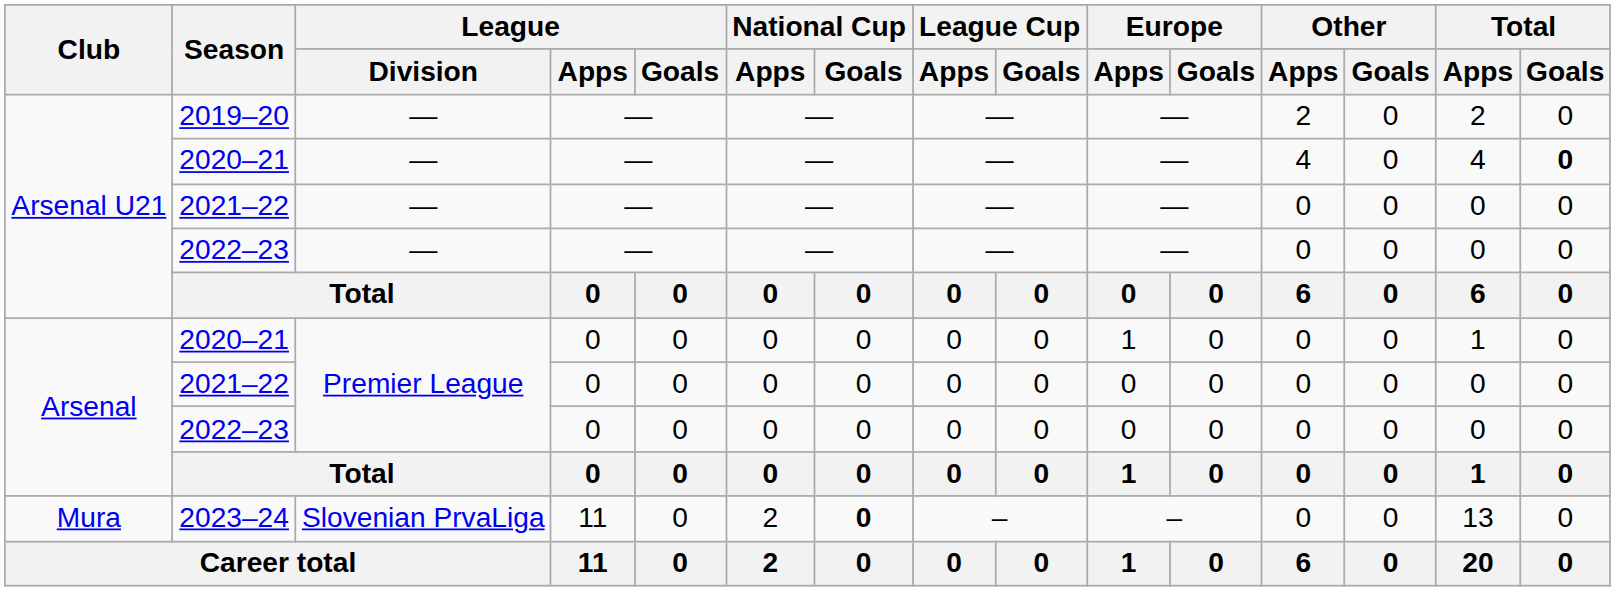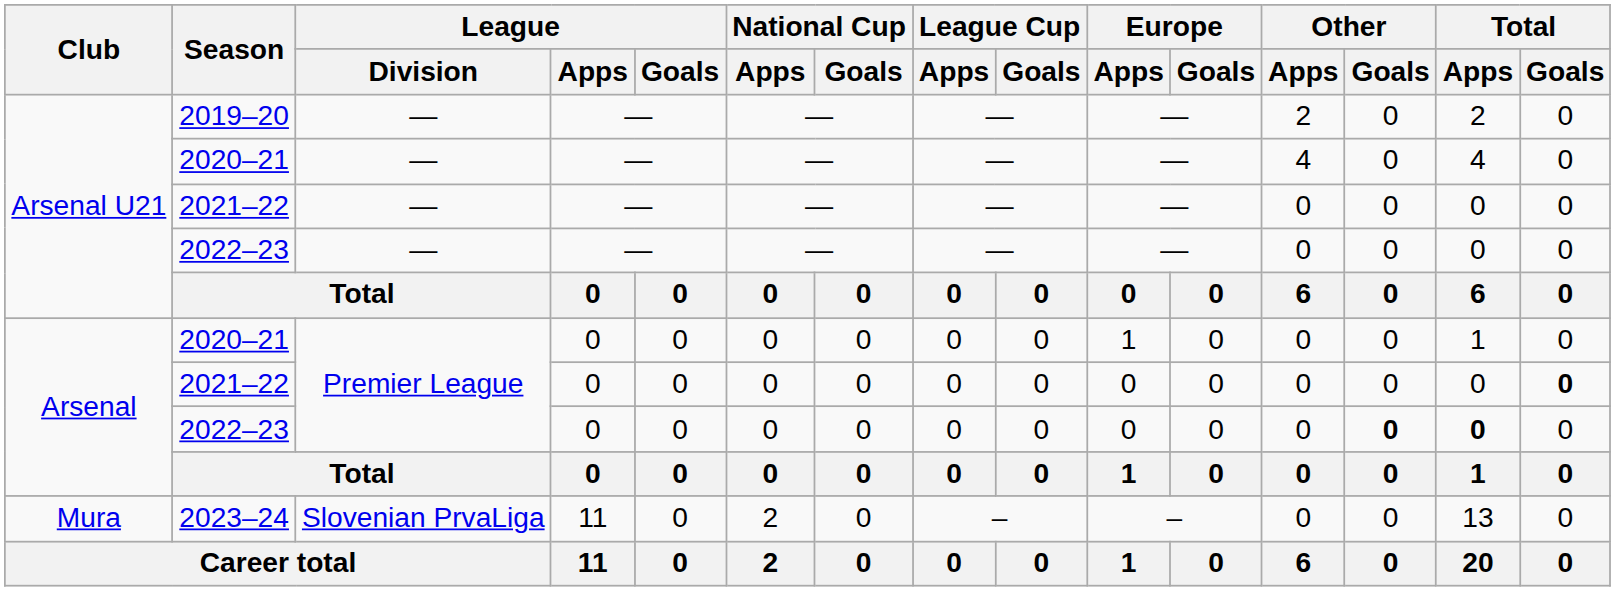(1565, 160) bold -> (1565, 160) normal
(1565, 384) normal -> (1565, 384) bold
(1391, 428) normal -> (1391, 428) bold
(1478, 428) normal -> (1478, 428) bold
(864, 518) bold -> (864, 518) normal
